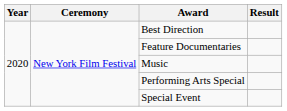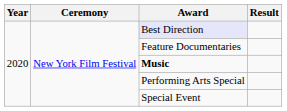(172, 30) no background -> (172, 30) lavender background
(155, 64) normal -> (155, 64) bold
